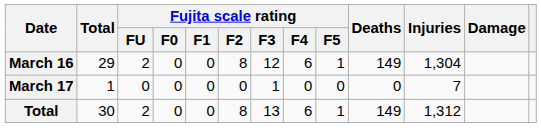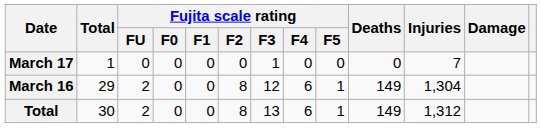rows swapped: (41, 63) <-> (41, 87)
